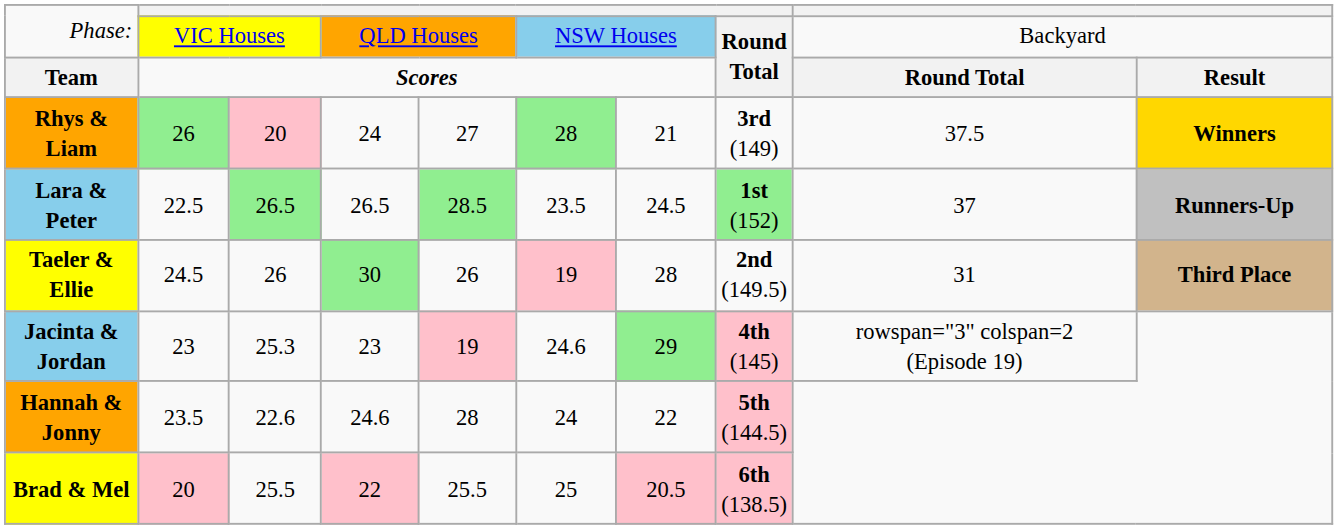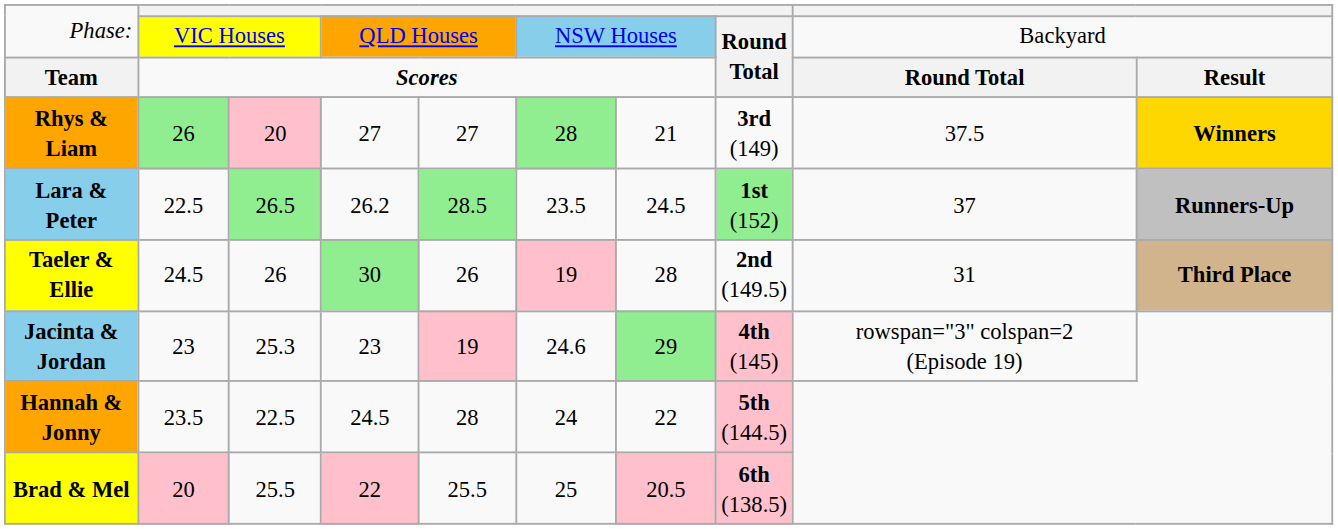(370, 133) 24 -> (370, 133) 27
(370, 204) 26.5 -> (370, 204) 26.2
(275, 417) 22.6 -> (275, 417) 22.5
(370, 417) 24.6 -> (370, 417) 24.5
